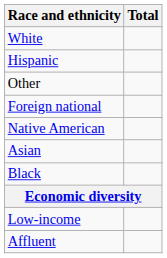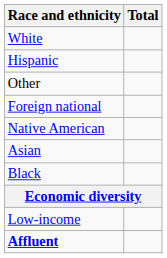(32, 241) normal -> (33, 241) bold
